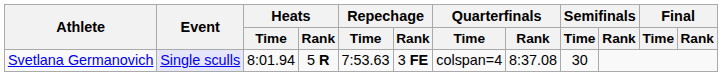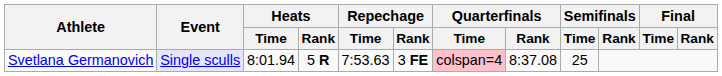(469, 60) no background -> (469, 60) pink background
(580, 60) 30 -> (580, 60) 25
